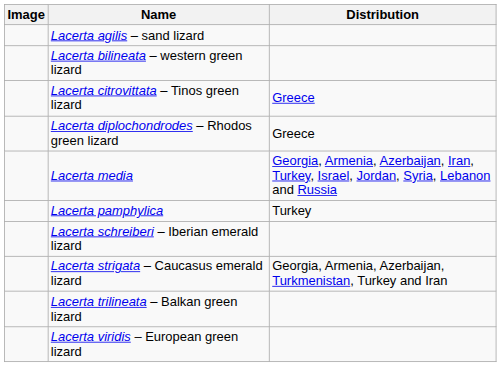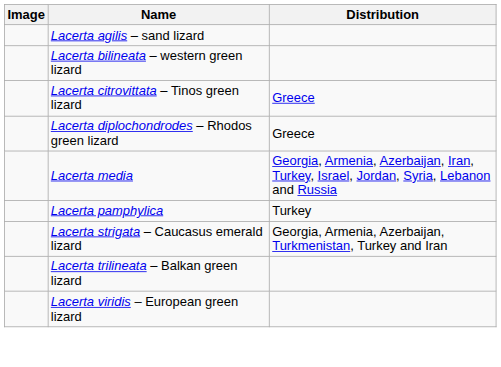- row: (155, 238)
